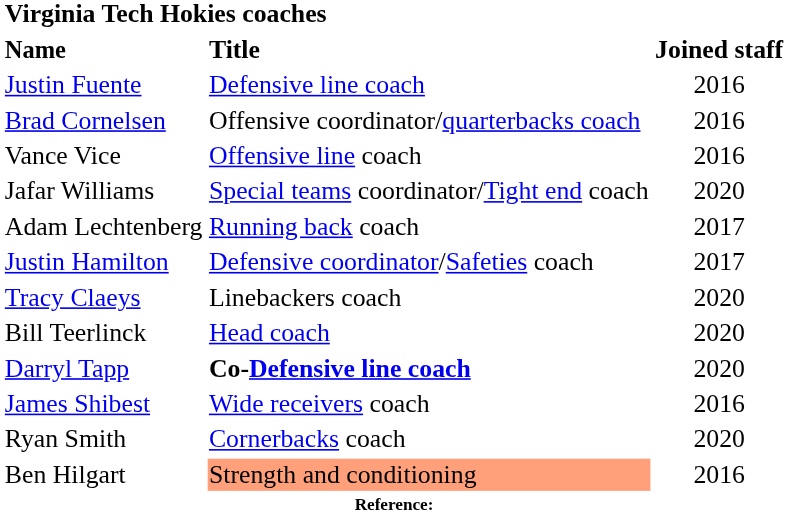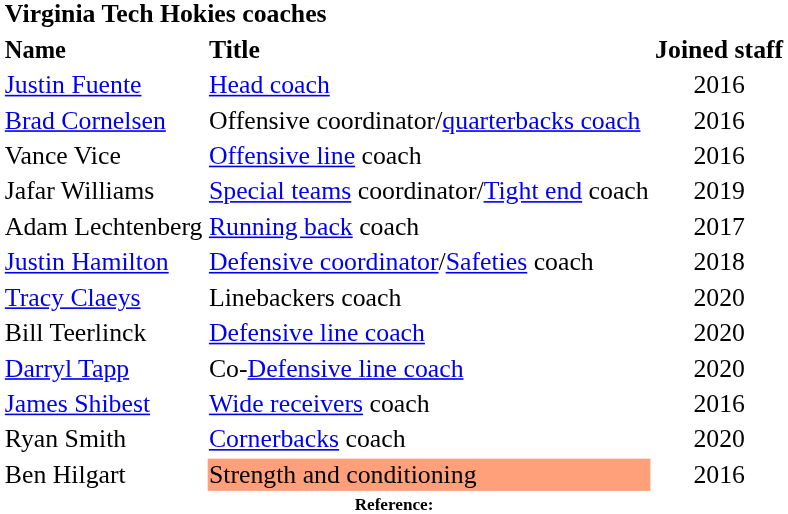(317, 84) Defensive line coach -> (269, 84) Head coach
(719, 191) 2020 -> (719, 191) 2019
(719, 261) 2017 -> (719, 261) 2018
(269, 332) Head coach -> (317, 332) Defensive line coach
(340, 368) bold -> (336, 368) normal
